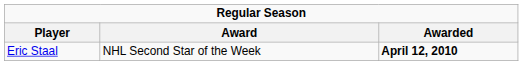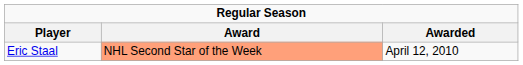(182, 51) no background -> (183, 51) lightsalmon background
(420, 51) bold -> (422, 51) normal
